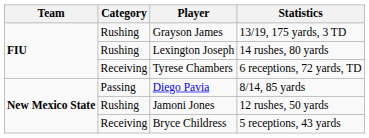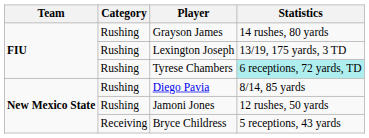(293, 32) 13/19, 175 yards, 3 TD -> (284, 32) 14 rushes, 80 yards
(284, 50) 14 rushes, 80 yards -> (293, 50) 13/19, 175 yards, 3 TD
(124, 68) Receiving -> (120, 68) Rushing
(301, 68) no background -> (301, 68) paleturquoise background
(118, 87) Passing -> (120, 87) Rushing
